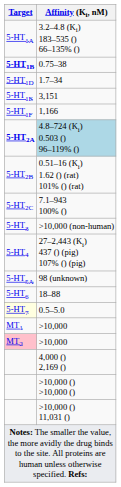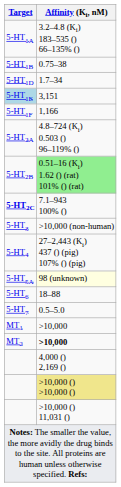(20, 65) bold -> (20, 65) normal
(20, 96) no background -> (20, 96) lightblue background
(21, 138) bold -> (20, 138) normal
(61, 138) lightblue background -> (61, 138) no background
(61, 175) no background -> (61, 175) lightgreen background
(20, 206) normal -> (21, 206) bold
(63, 278) no background -> (63, 278) lightyellow background
(17, 310) lightyellow background -> (17, 310) no background
(15, 342) pink background -> (15, 342) no background
(53, 341) normal -> (53, 341) bold
(57, 387) no background -> (57, 387) khaki background
